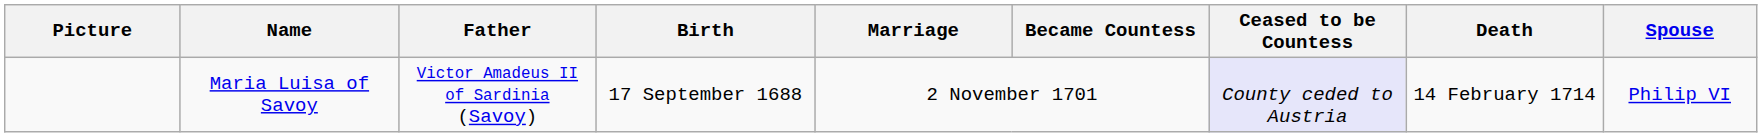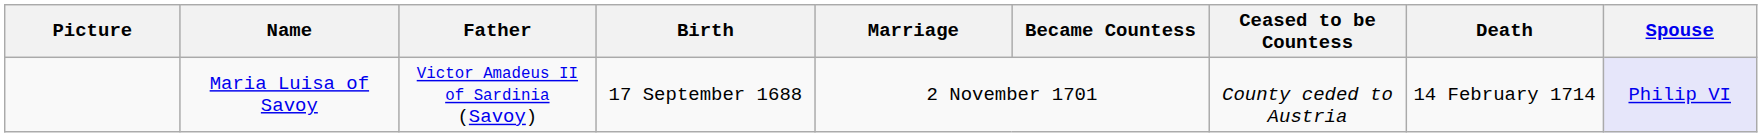(1307, 106) lavender background -> (1307, 106) no background
(1680, 95) no background -> (1680, 95) lavender background
